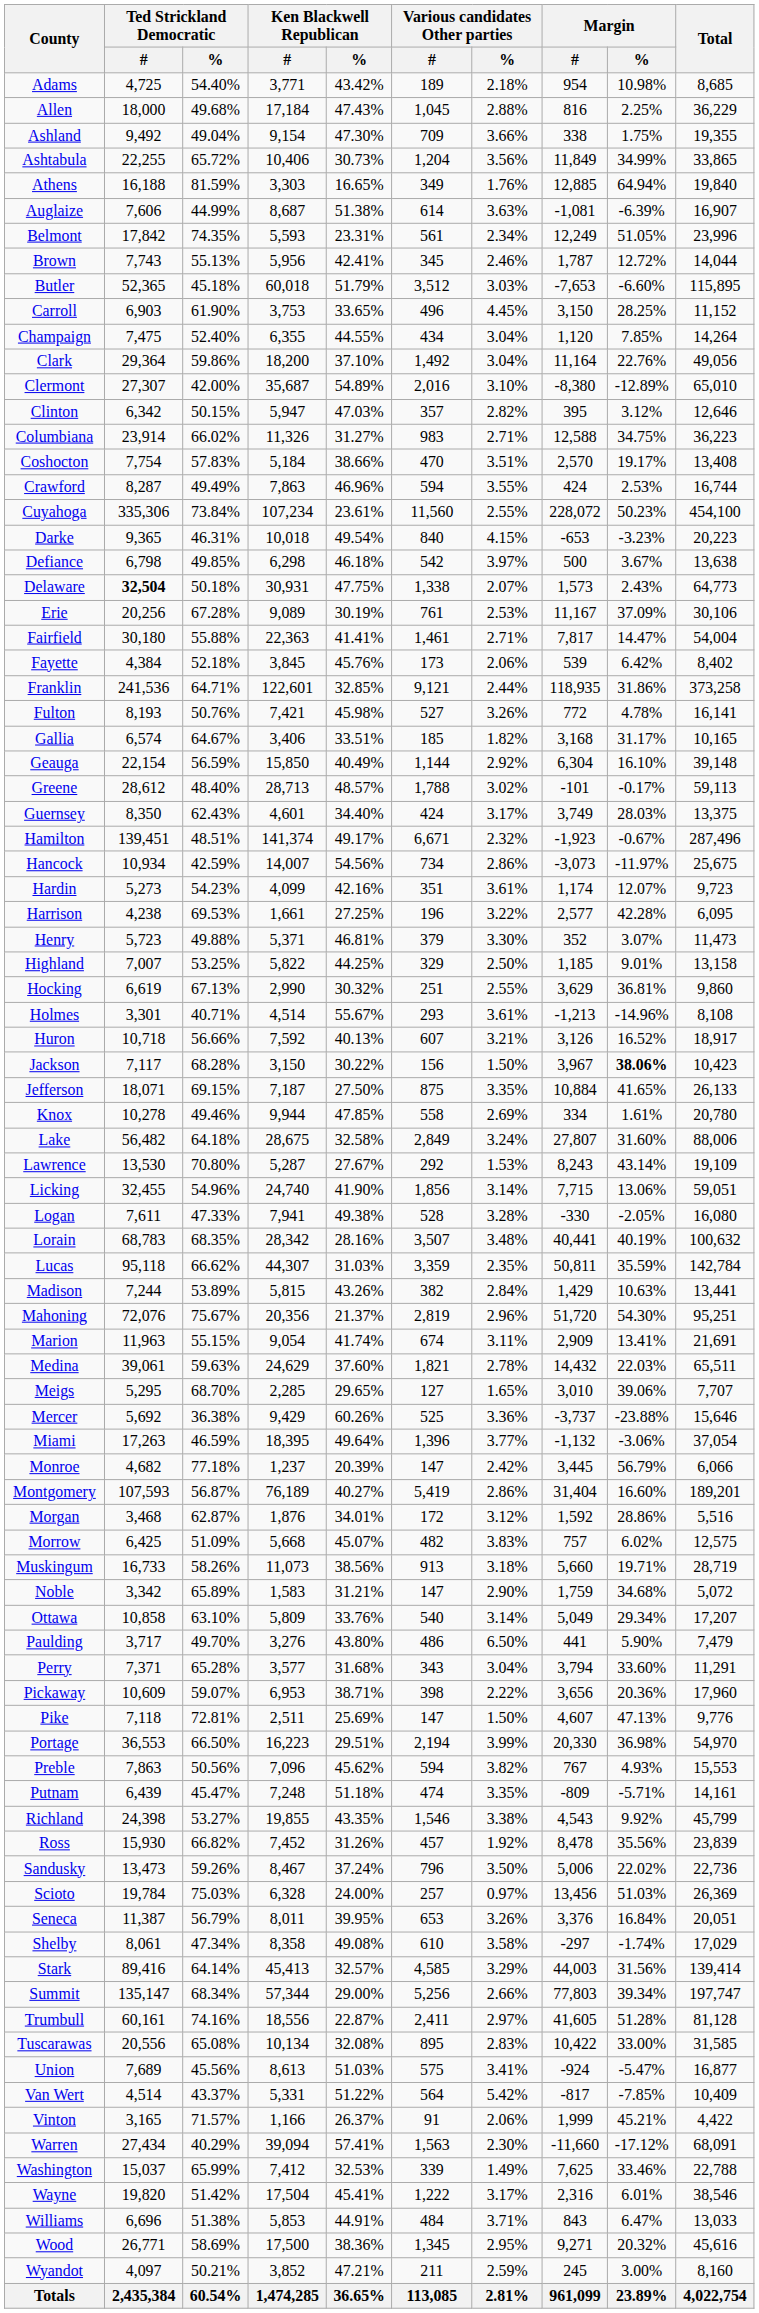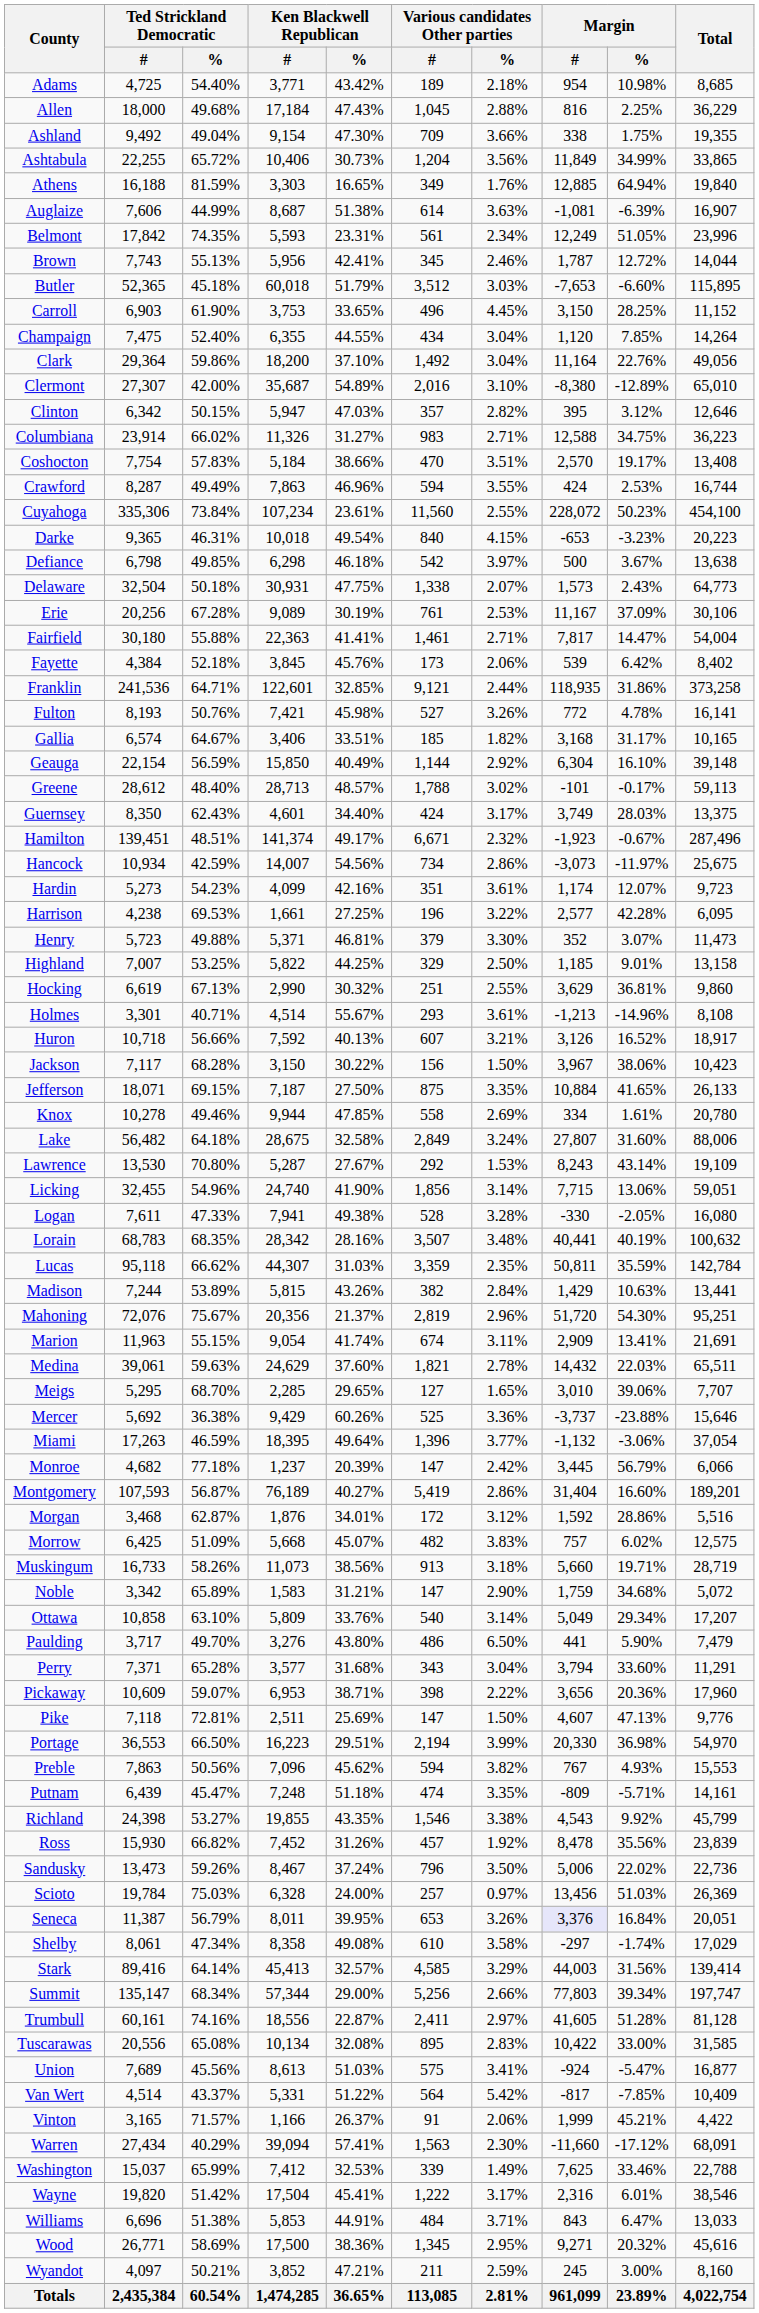(144, 587) bold -> (144, 587) normal
(642, 1064) bold -> (642, 1064) normal
(575, 1918) no background -> (575, 1918) lavender background
